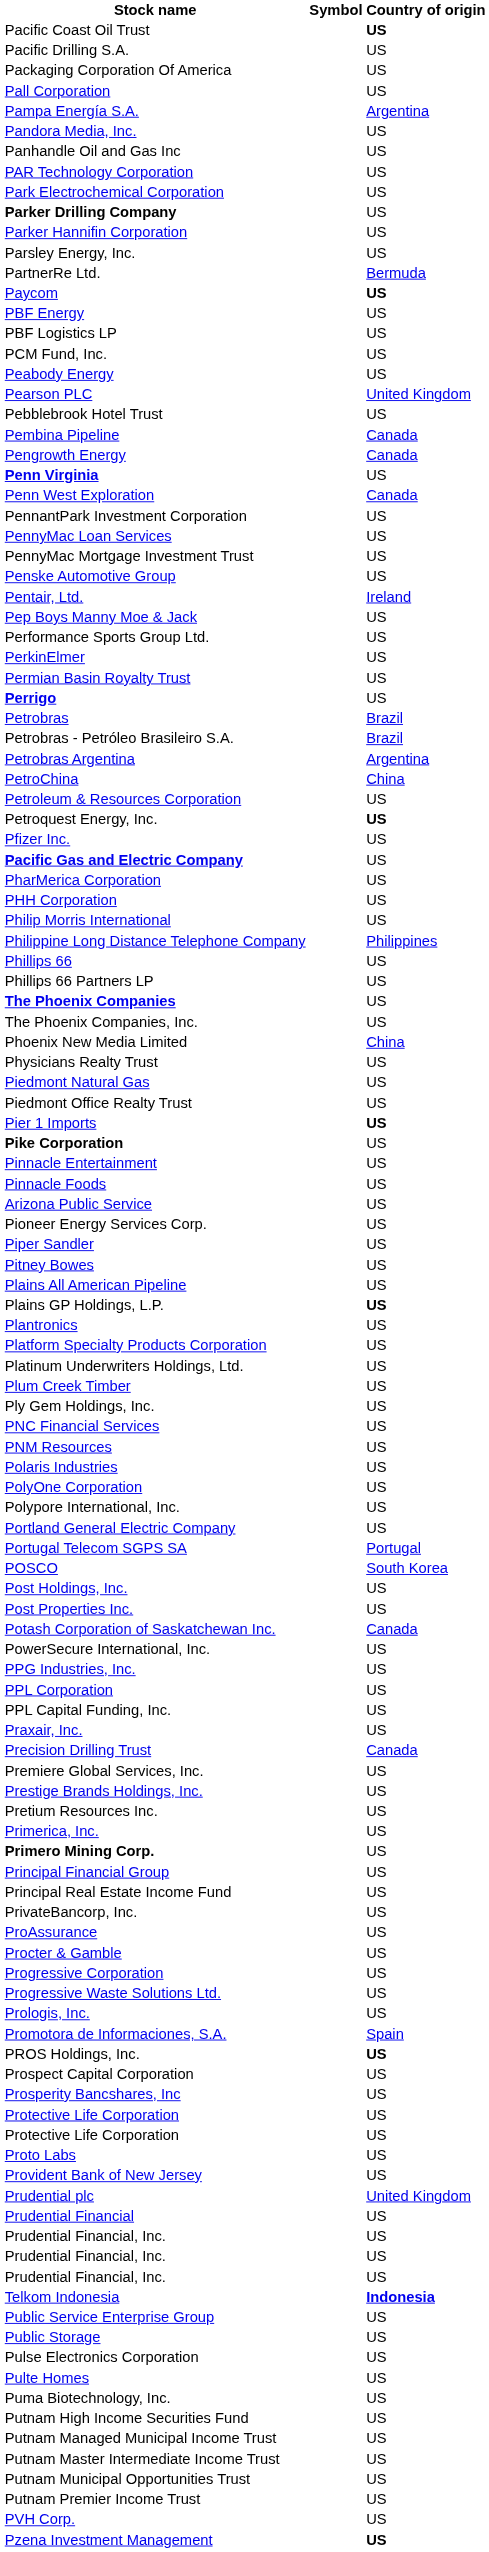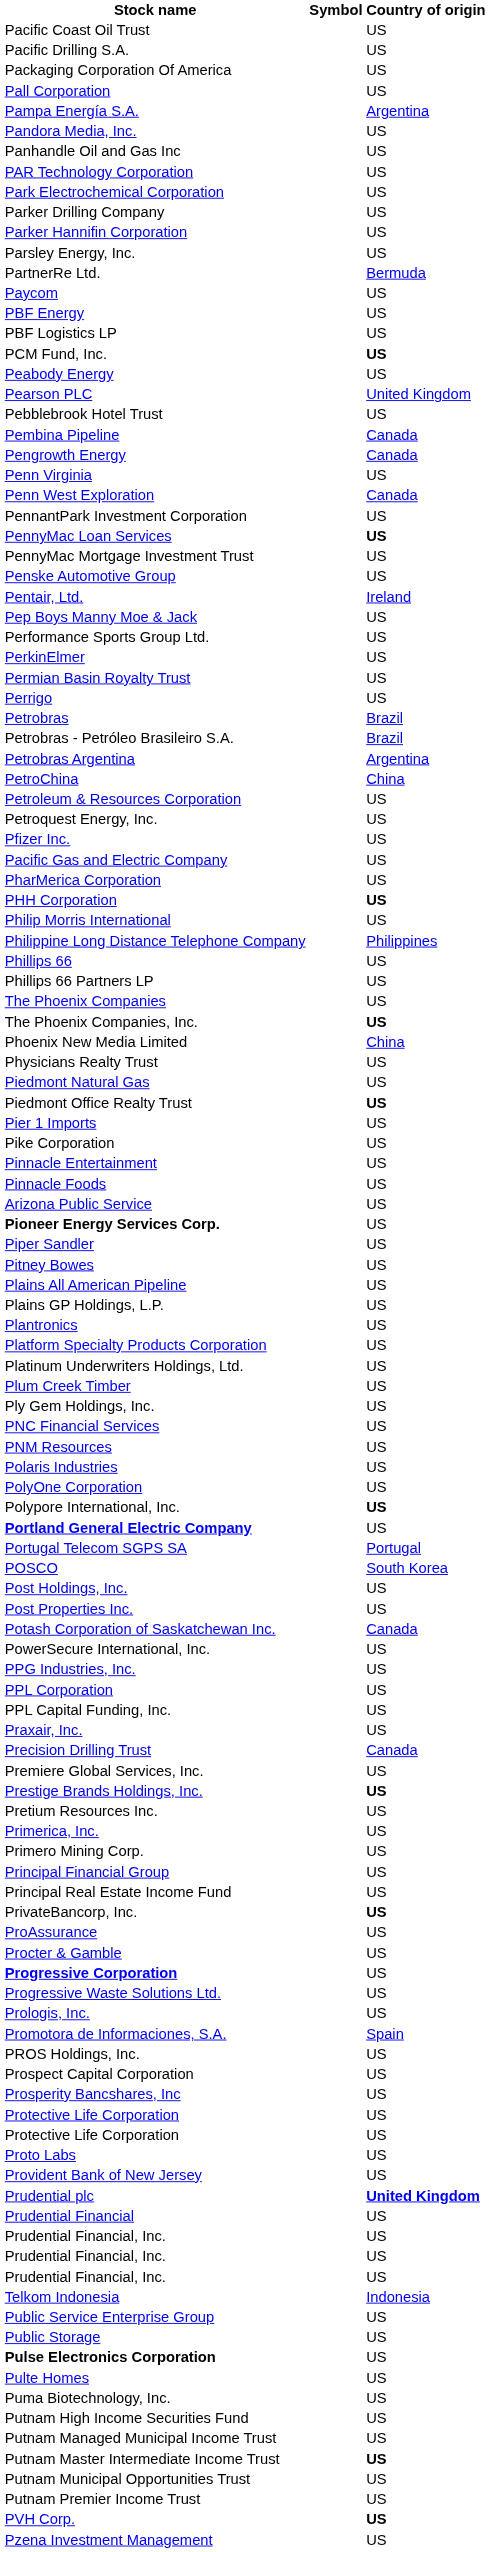(376, 30) bold -> (376, 30) normal
(91, 212) bold -> (85, 212) normal
(376, 293) bold -> (376, 293) normal
(376, 354) normal -> (376, 354) bold
(52, 475) bold -> (48, 475) normal
(376, 536) normal -> (376, 536) bold
(31, 698) bold -> (28, 698) normal
(376, 819) bold -> (376, 819) normal
(124, 860) bold -> (116, 860) normal
(376, 900) normal -> (376, 900) bold
(90, 1001) bold -> (85, 1001) normal
(376, 1022) normal -> (376, 1022) bold
(376, 1103) normal -> (376, 1103) bold
(376, 1123) bold -> (376, 1123) normal
(64, 1143) bold -> (60, 1143) normal
(106, 1224) normal -> (112, 1224) bold
(376, 1305) bold -> (376, 1305) normal
(376, 1507) normal -> (376, 1507) bold
(120, 1528) normal -> (128, 1528) bold
(376, 1791) normal -> (376, 1791) bold
(80, 1851) bold -> (74, 1851) normal
(376, 1912) normal -> (376, 1912) bold
(84, 1973) normal -> (91, 1973) bold
(376, 2054) bold -> (376, 2054) normal
(419, 2196) normal -> (423, 2196) bold
(401, 2297) bold -> (398, 2297) normal
(102, 2357) normal -> (110, 2357) bold
(376, 2459) normal -> (376, 2459) bold
(376, 2519) normal -> (376, 2519) bold
(376, 2540) bold -> (376, 2540) normal
